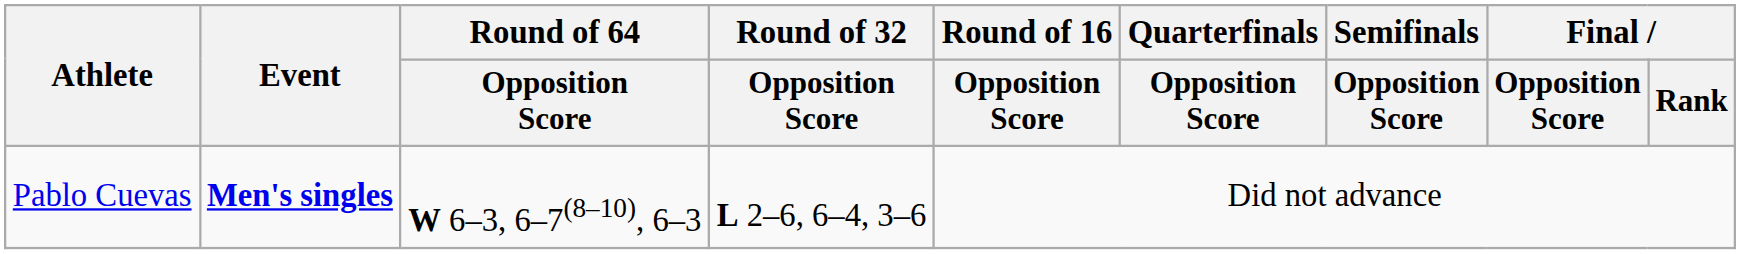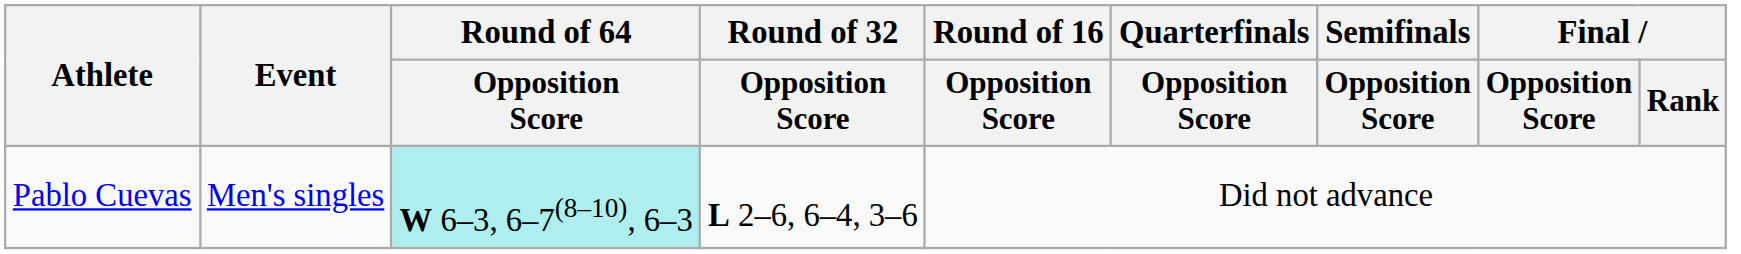(300, 196) bold -> (296, 196) normal
(555, 215) no background -> (546, 215) paleturquoise background
